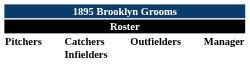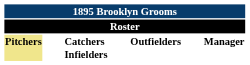(23, 41) no background -> (23, 41) khaki background
